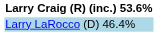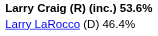(70, 24) lightblue background -> (70, 24) no background
